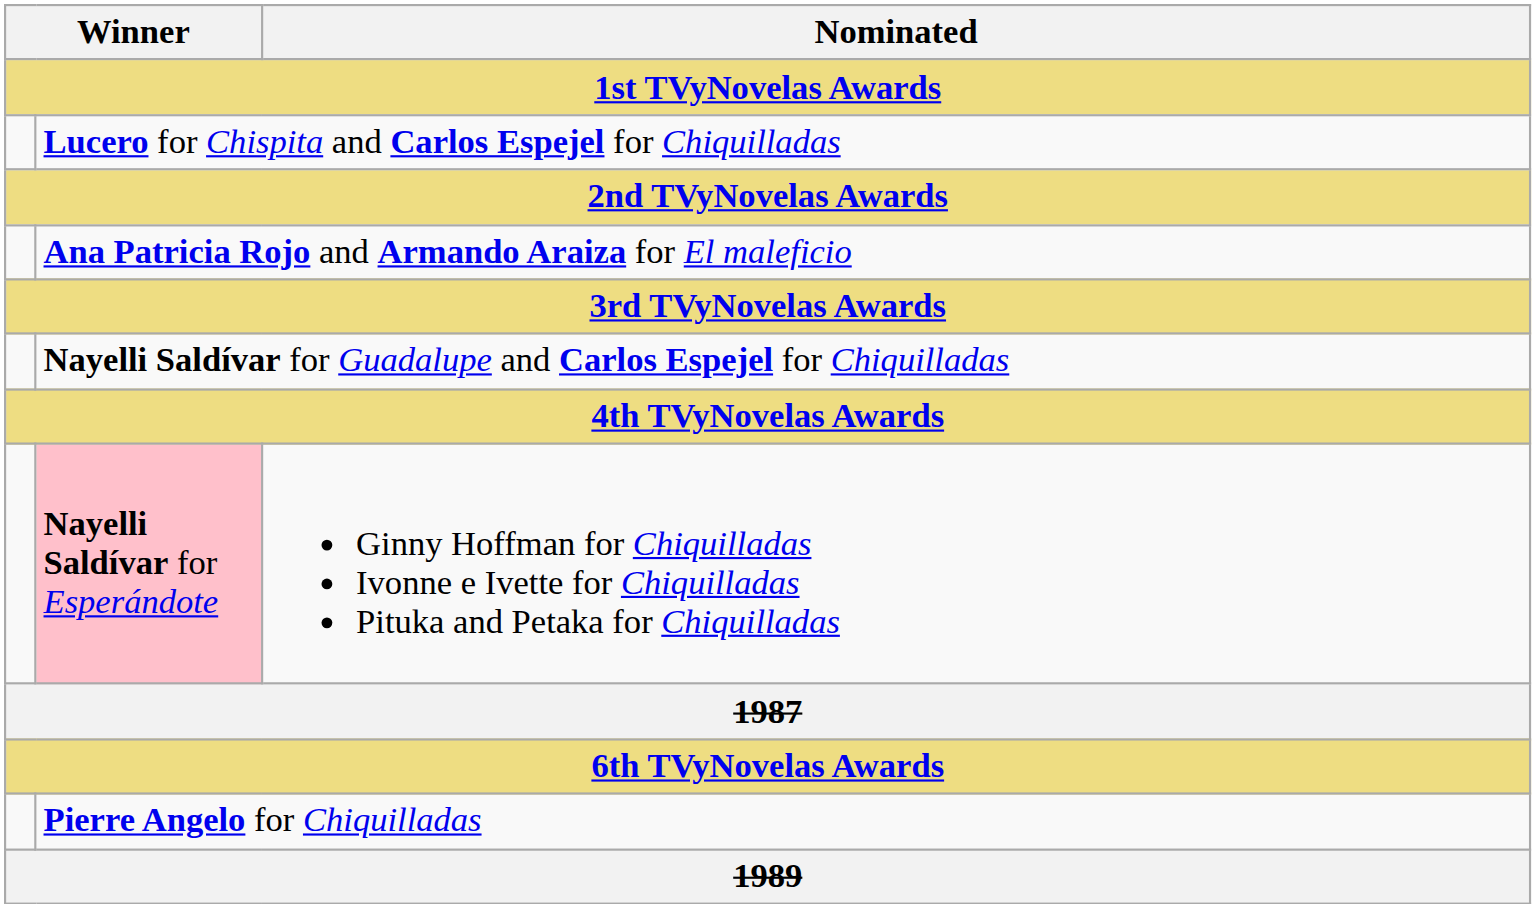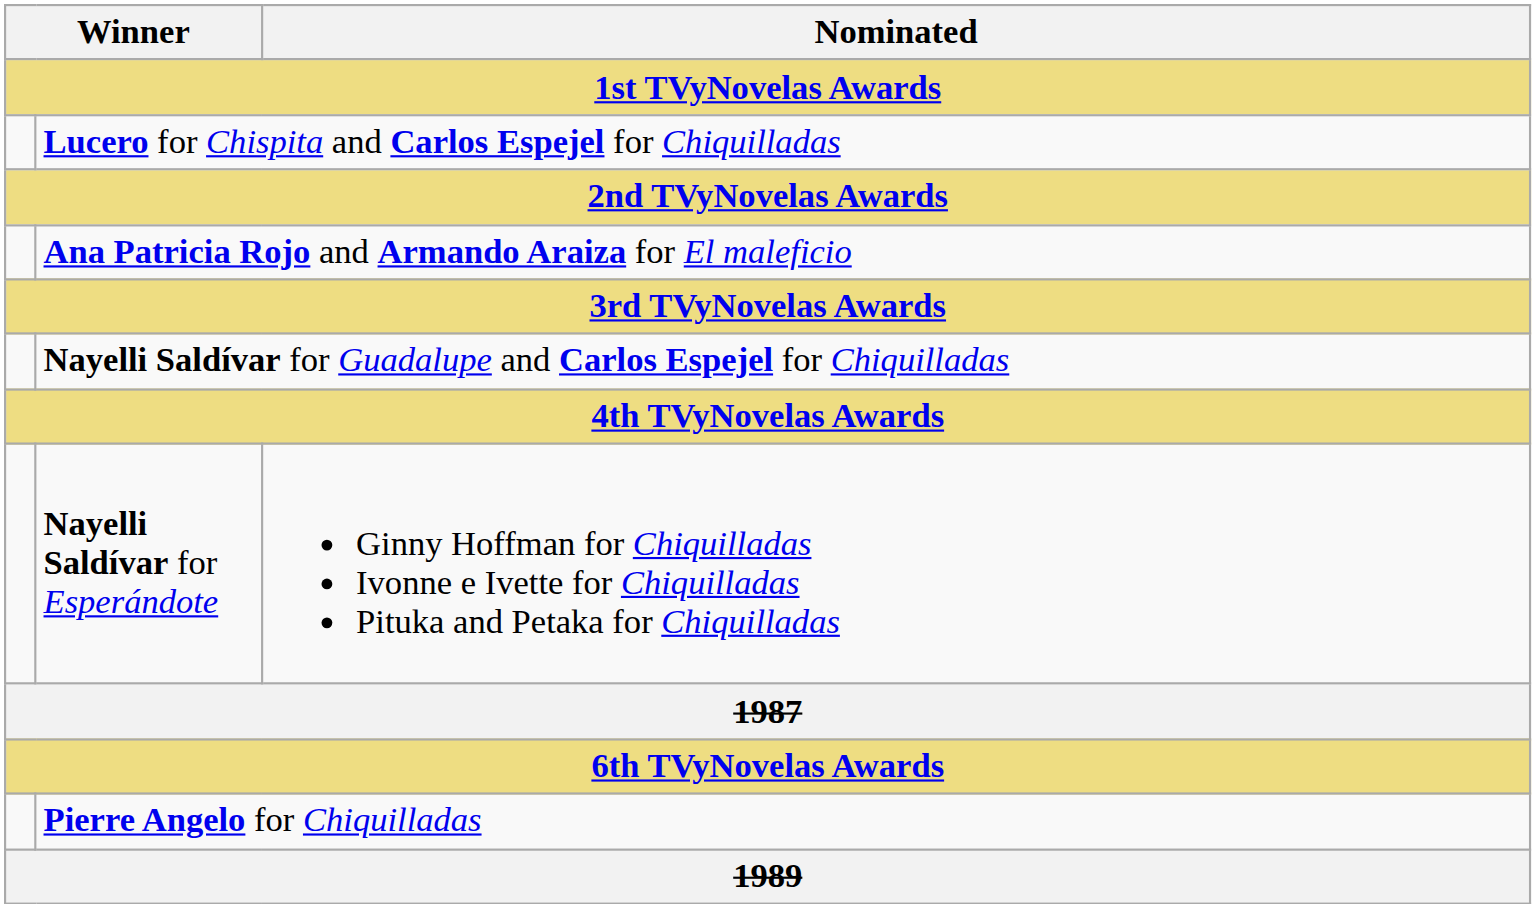(131, 563) pink background -> (131, 563) no background
